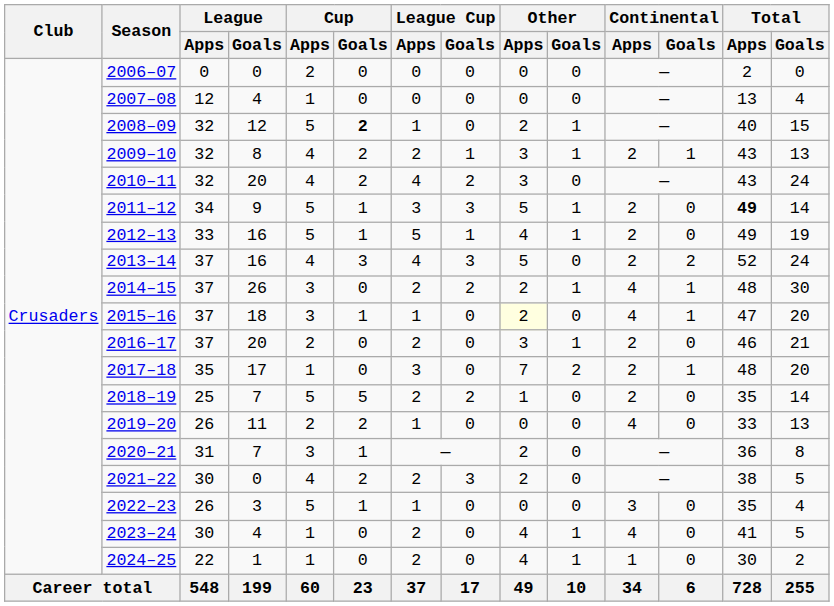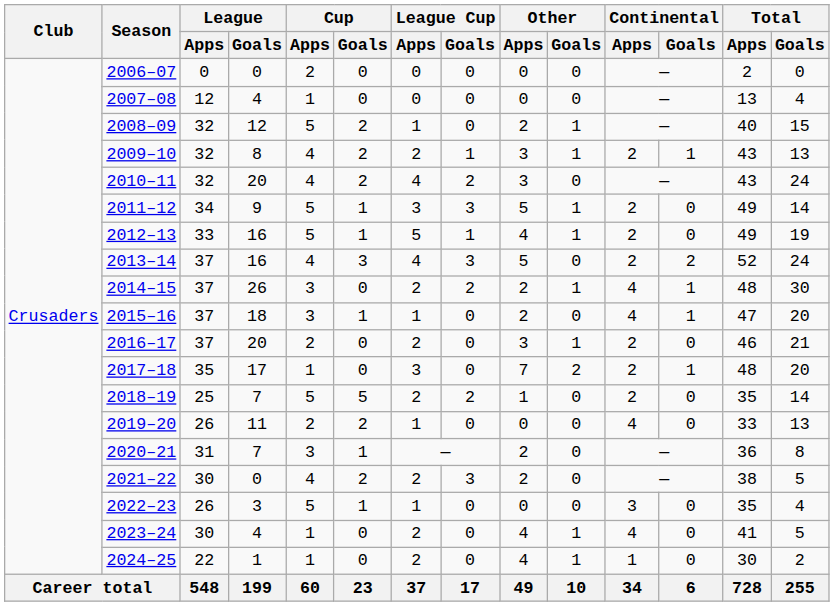(363, 127) bold -> (363, 127) normal
(747, 208) bold -> (747, 208) normal
(523, 317) lightyellow background -> (523, 317) no background
